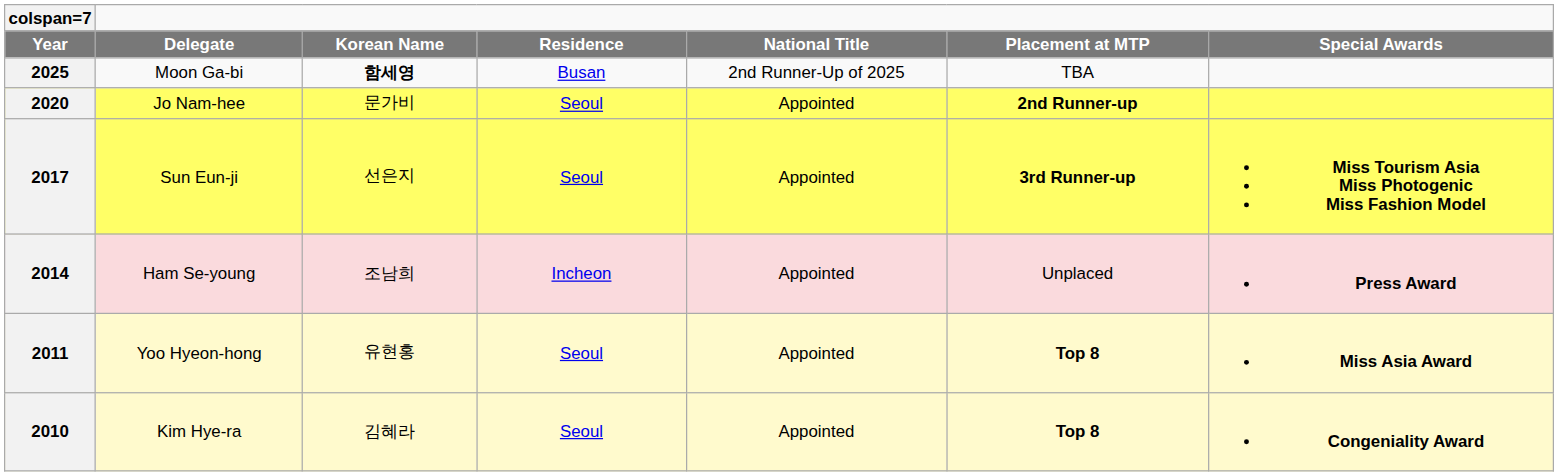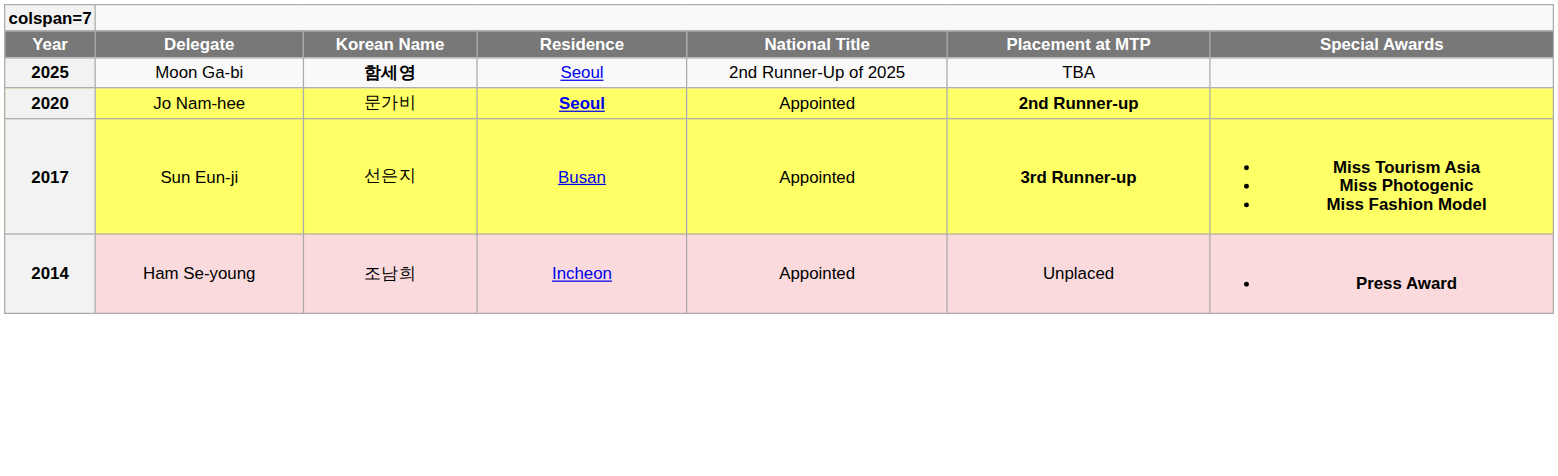(581, 73) Busan -> (582, 73) Seoul
(581, 103) normal -> (582, 103) bold
(581, 176) Seoul -> (582, 176) Busan
- row: (50, 352)
- row: (50, 431)
